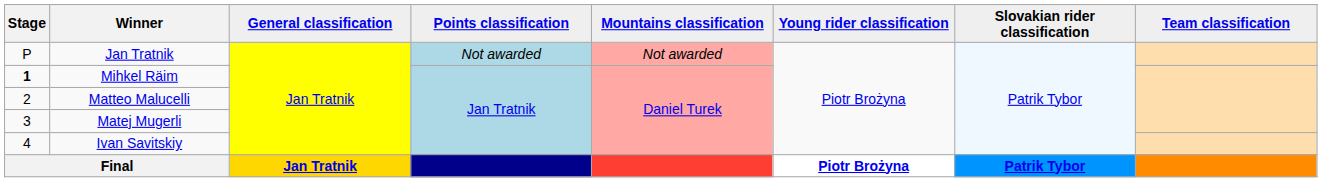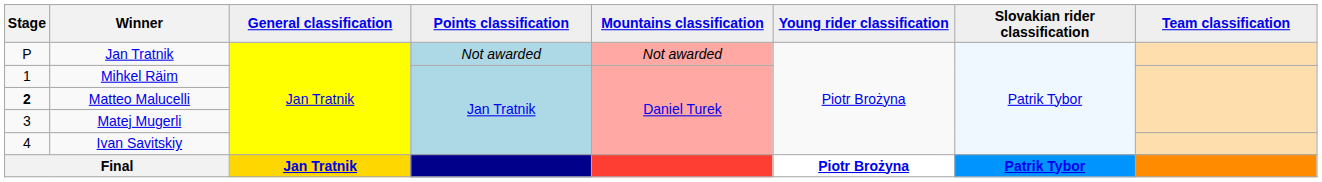(27, 77) bold -> (27, 77) normal
(27, 99) normal -> (27, 99) bold
